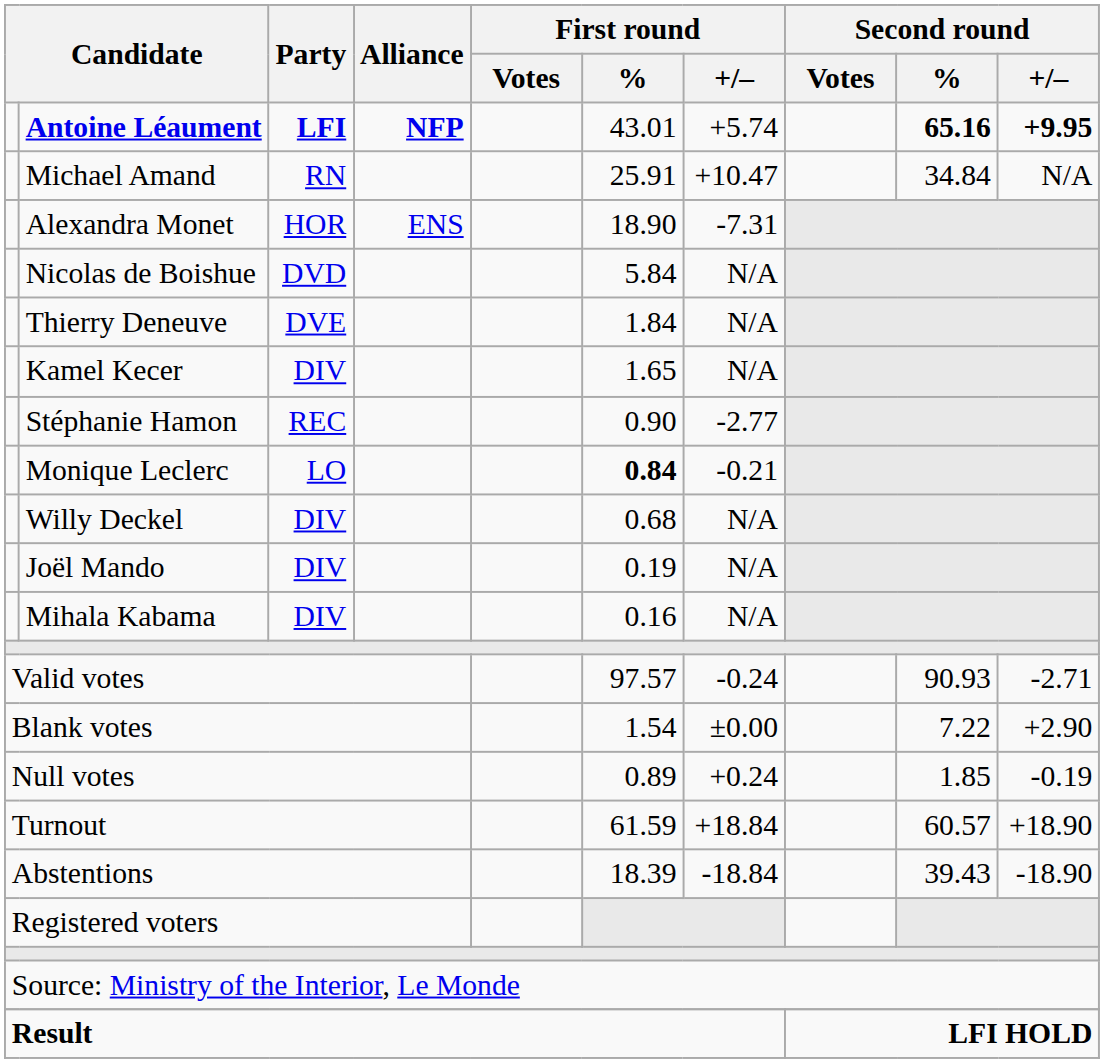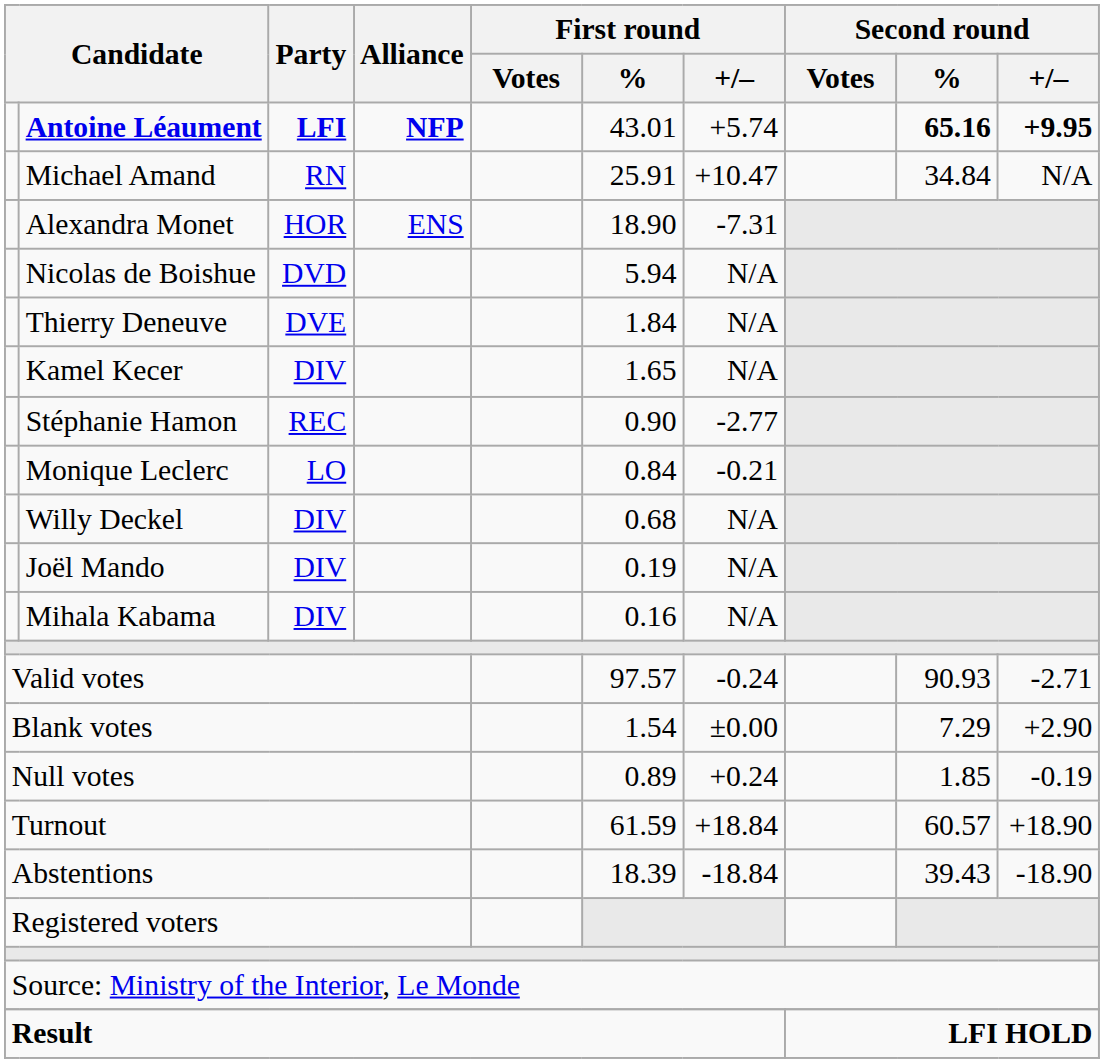(651, 273) 5.84 -> (651, 273) 5.94
(651, 468) bold -> (651, 468) normal
(965, 727) 7.22 -> (965, 727) 7.29
